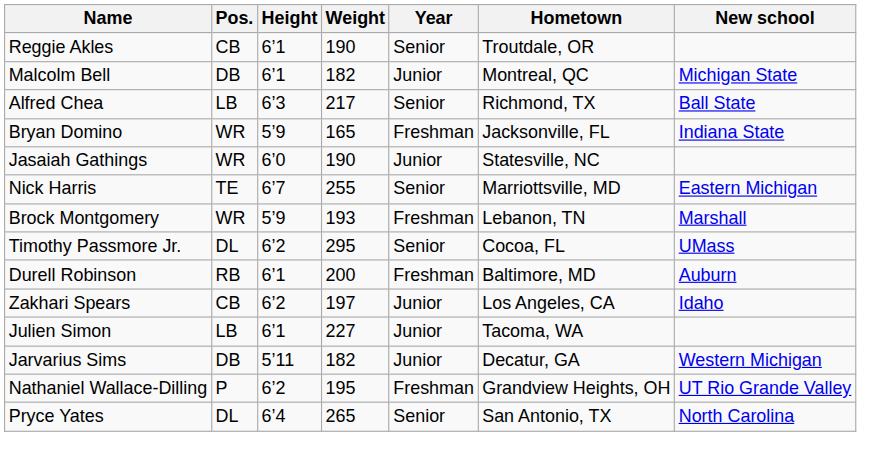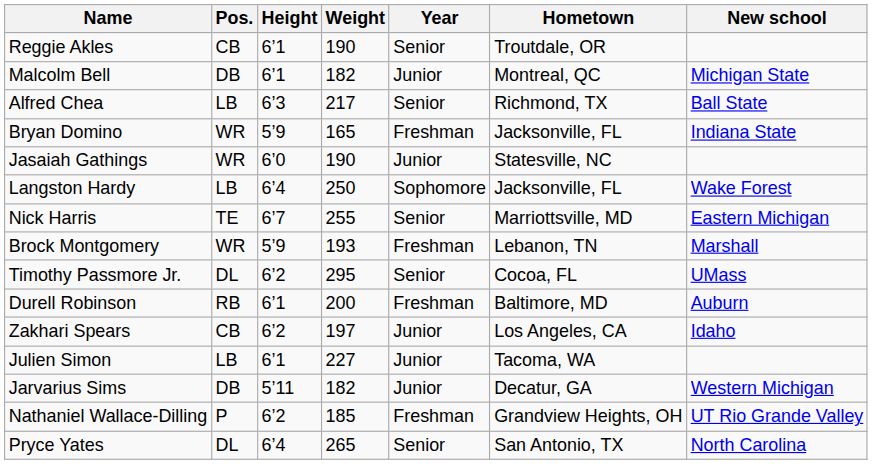+ row: (72, 189)
(341, 388) 195 -> (341, 416) 185
